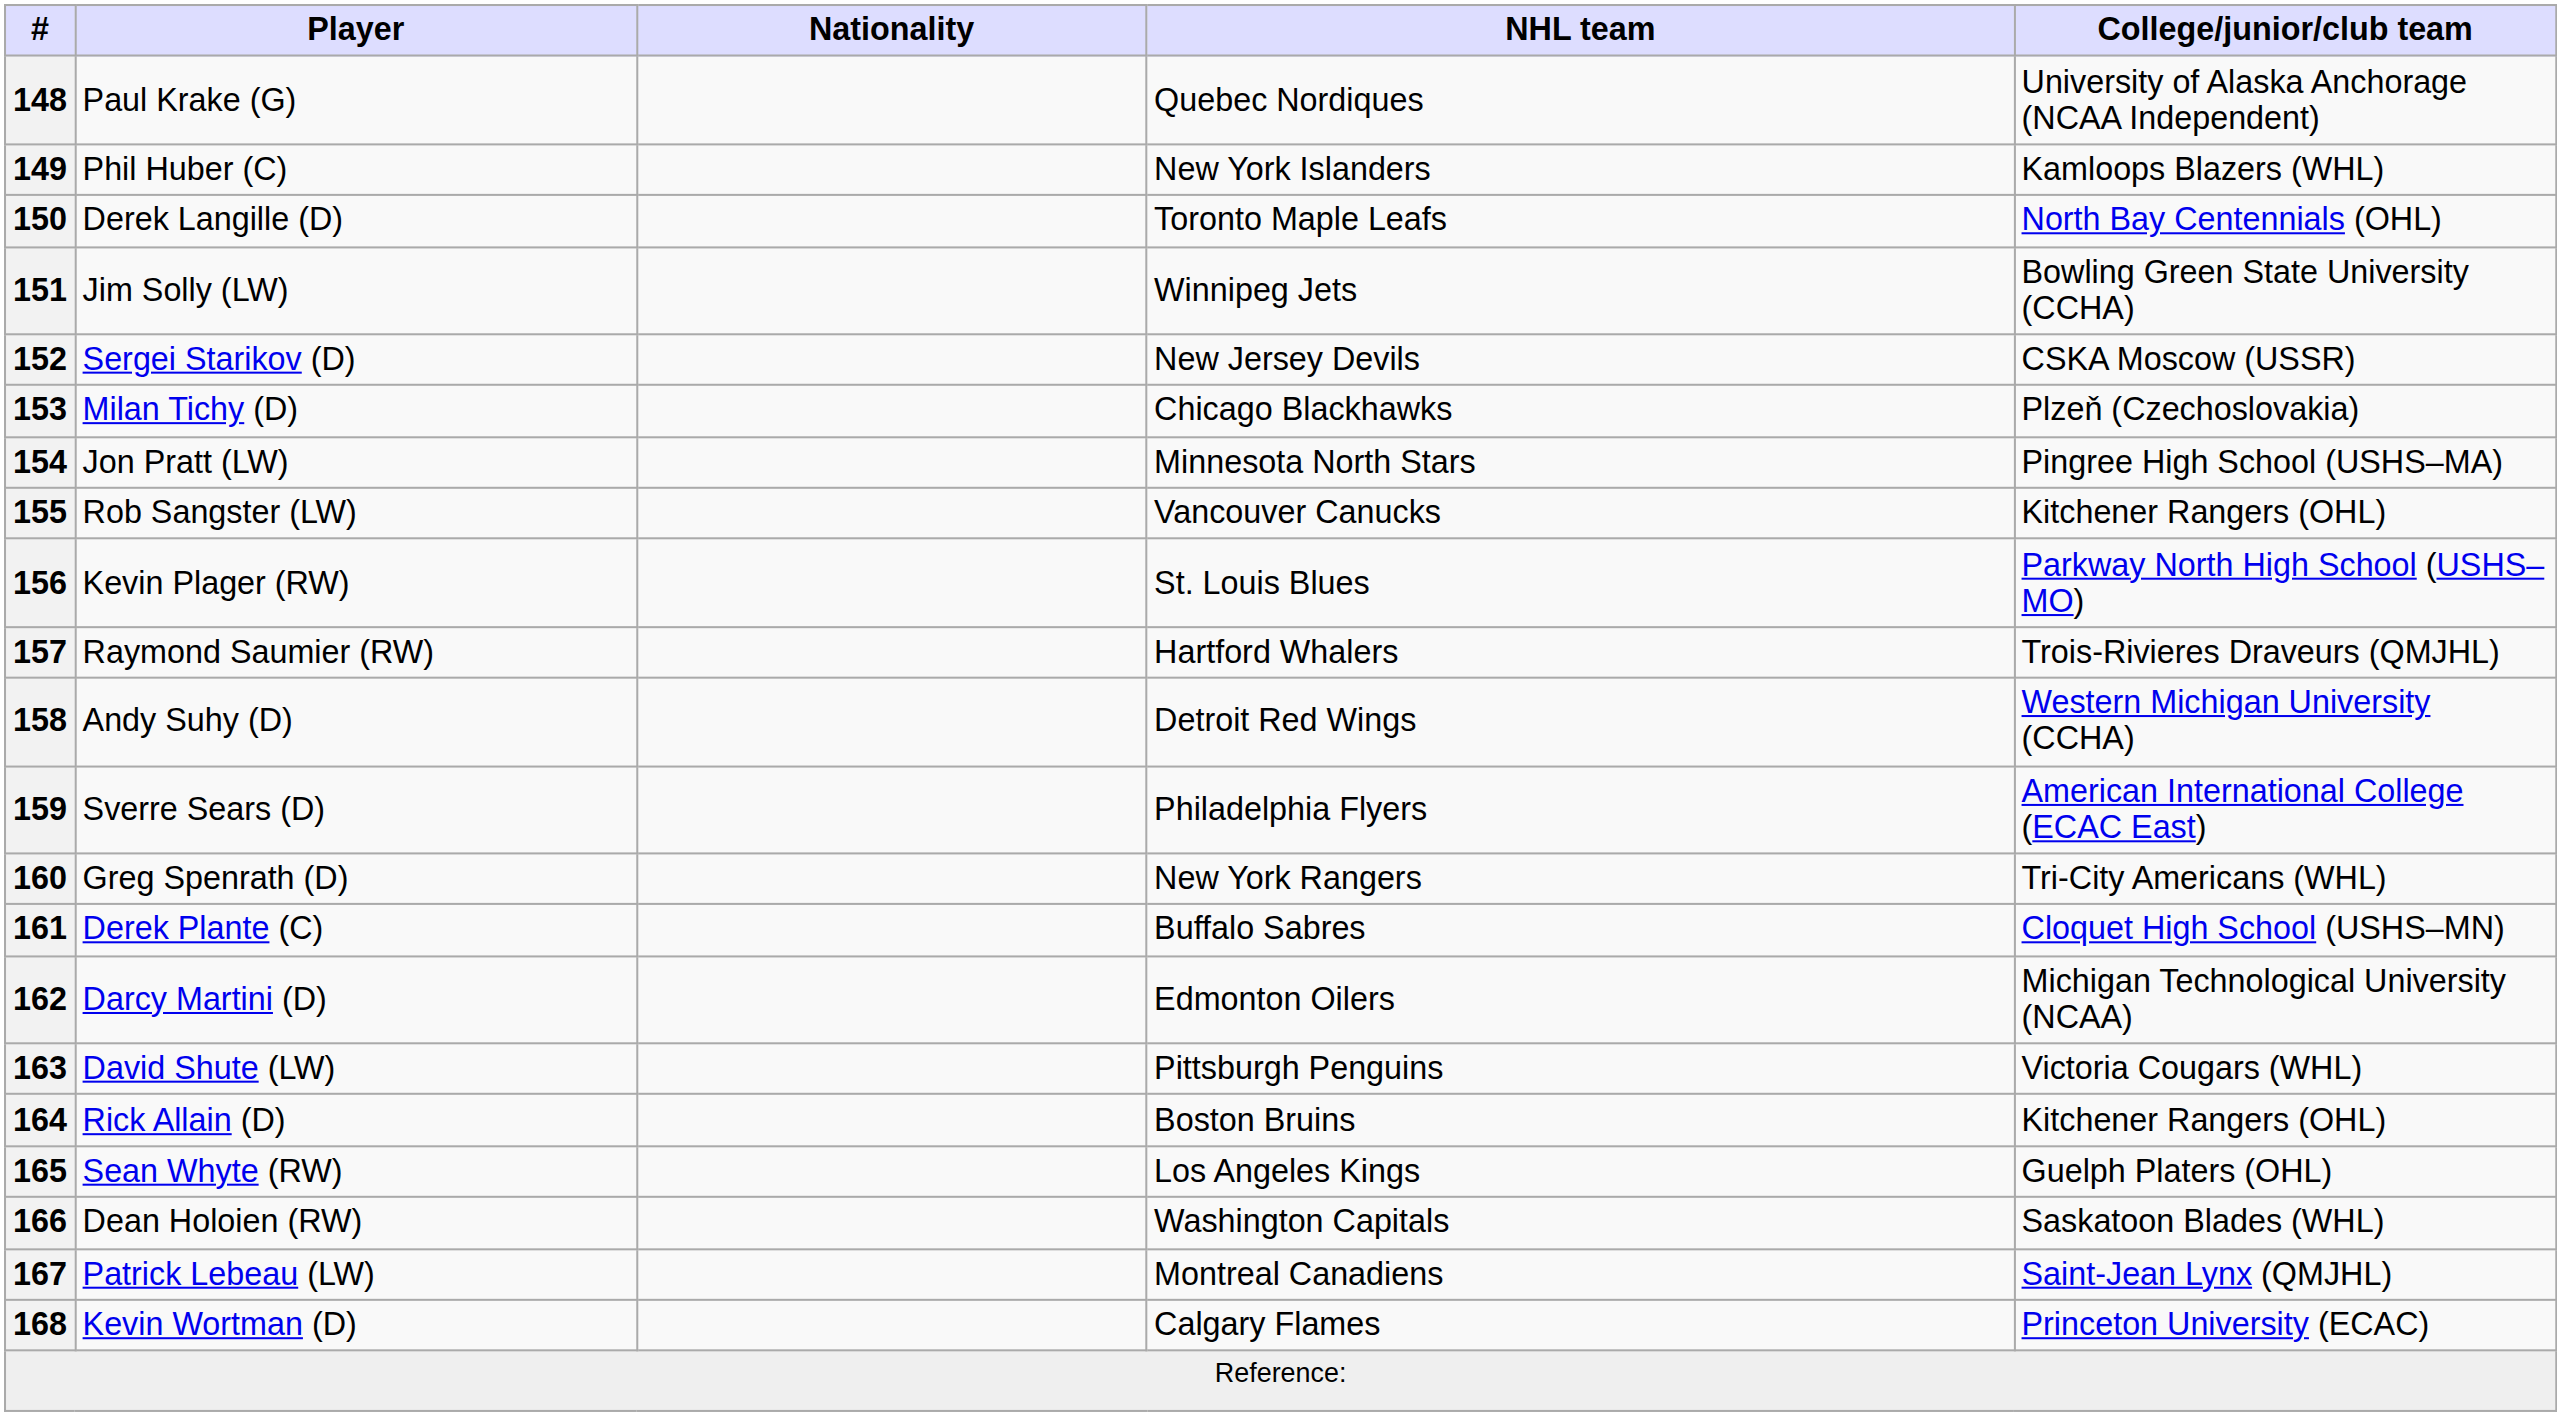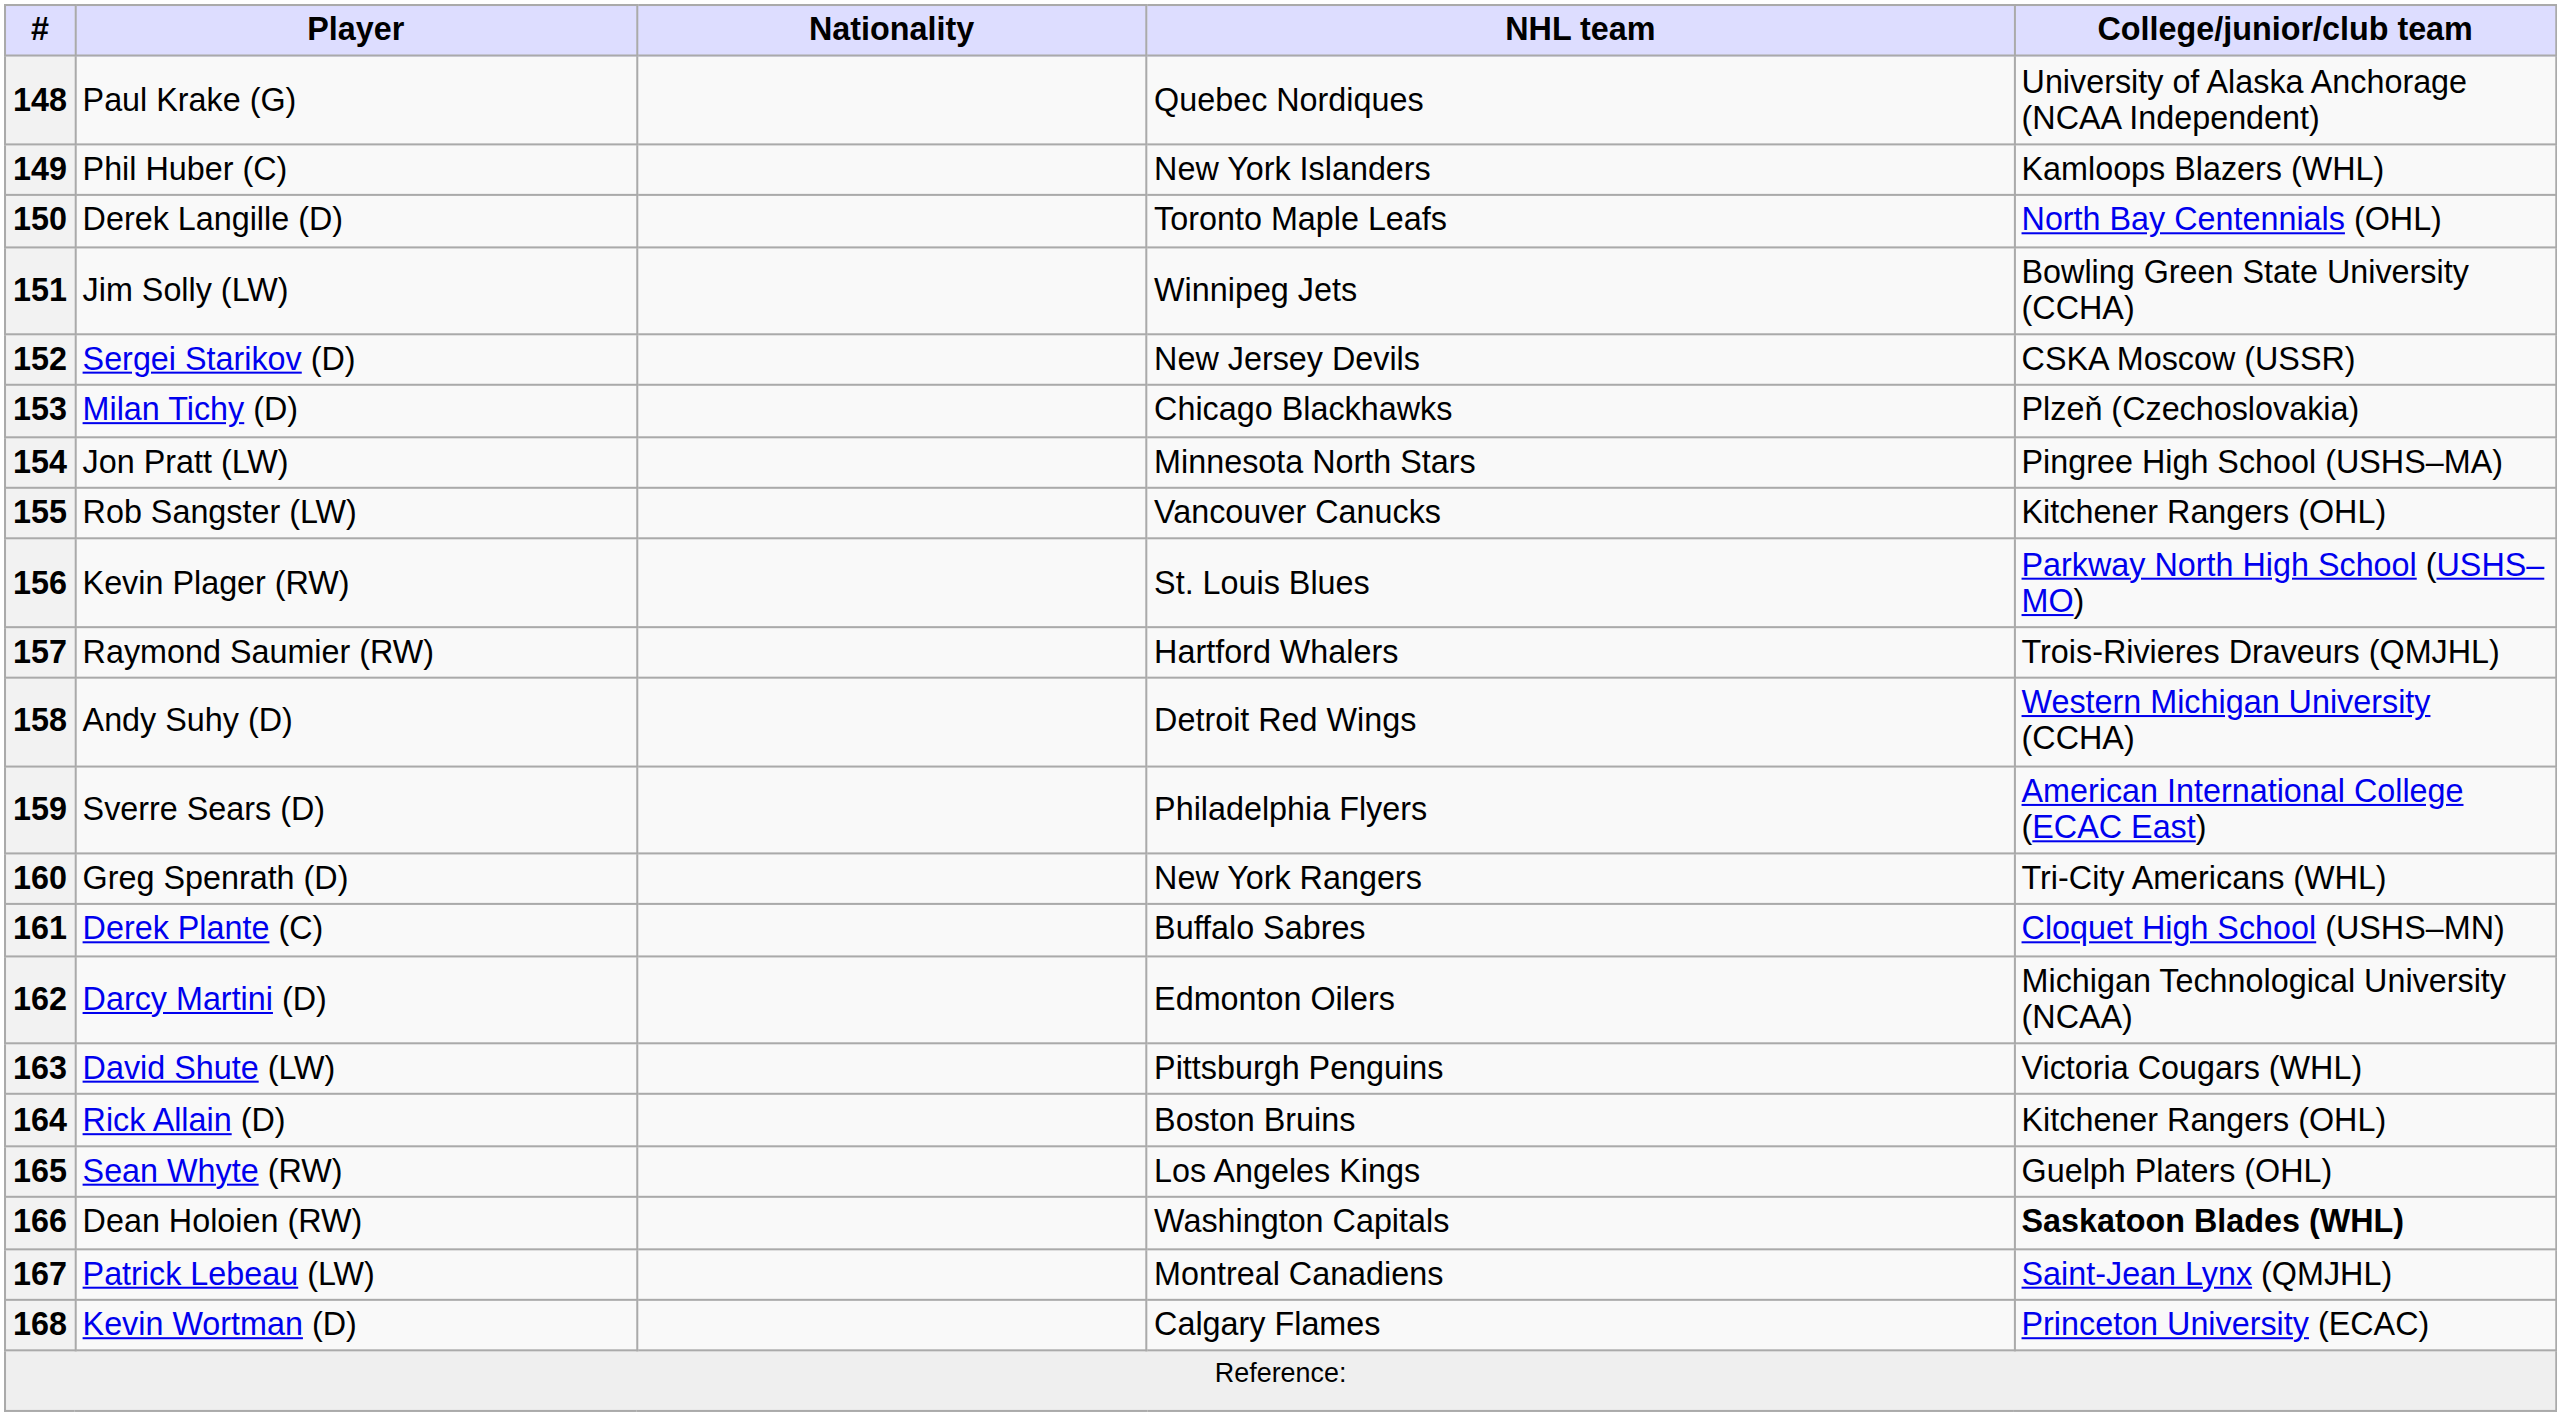(2203, 1222) normal -> (2213, 1222) bold
